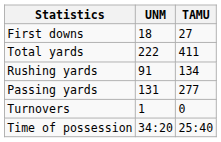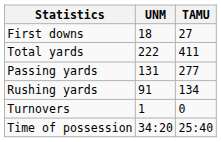rows swapped: (52, 71) <-> (52, 90)
